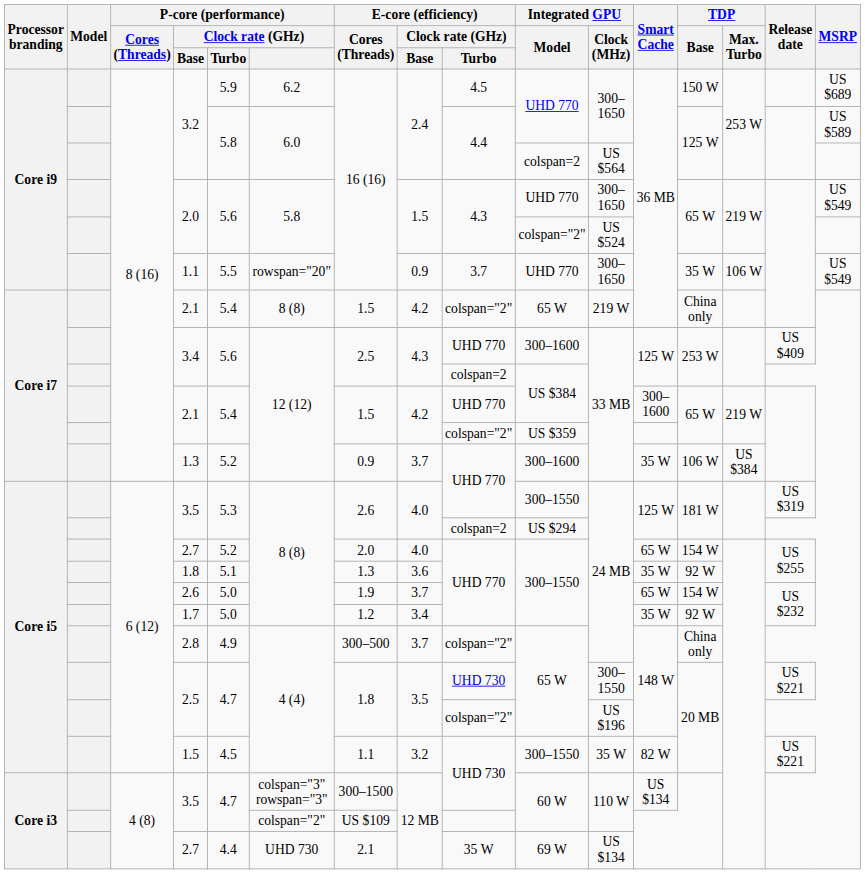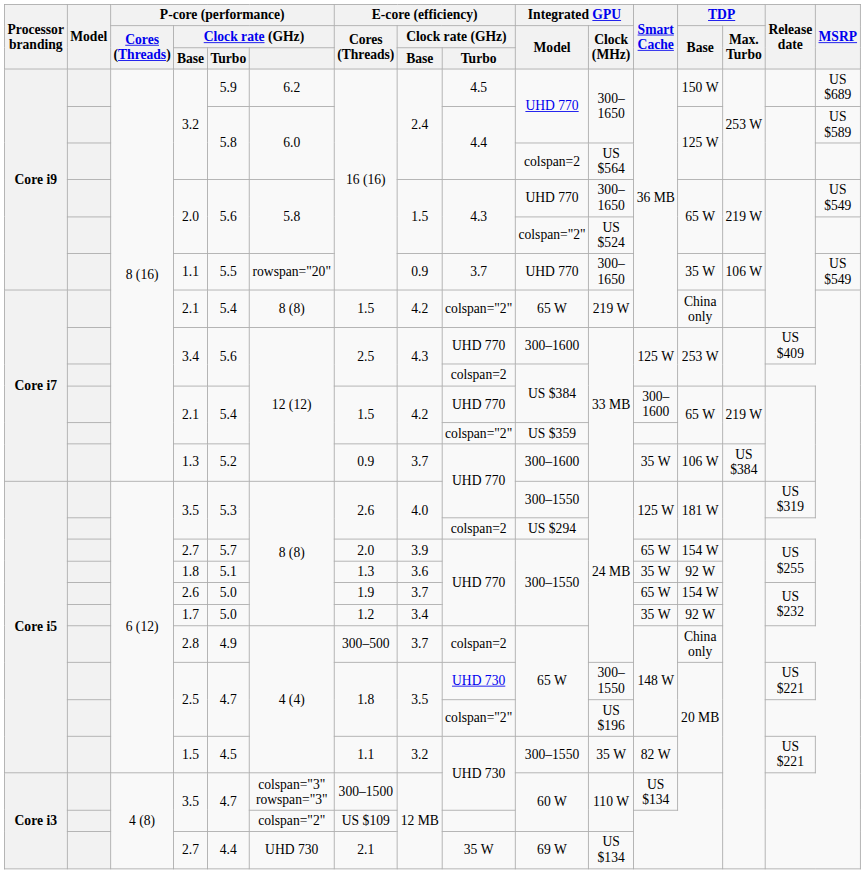(228, 550) 5.2 -> (228, 550) 5.7
(420, 550) 4.0 -> (420, 550) 3.9
(479, 644) colspan="2" -> (479, 644) colspan=2
